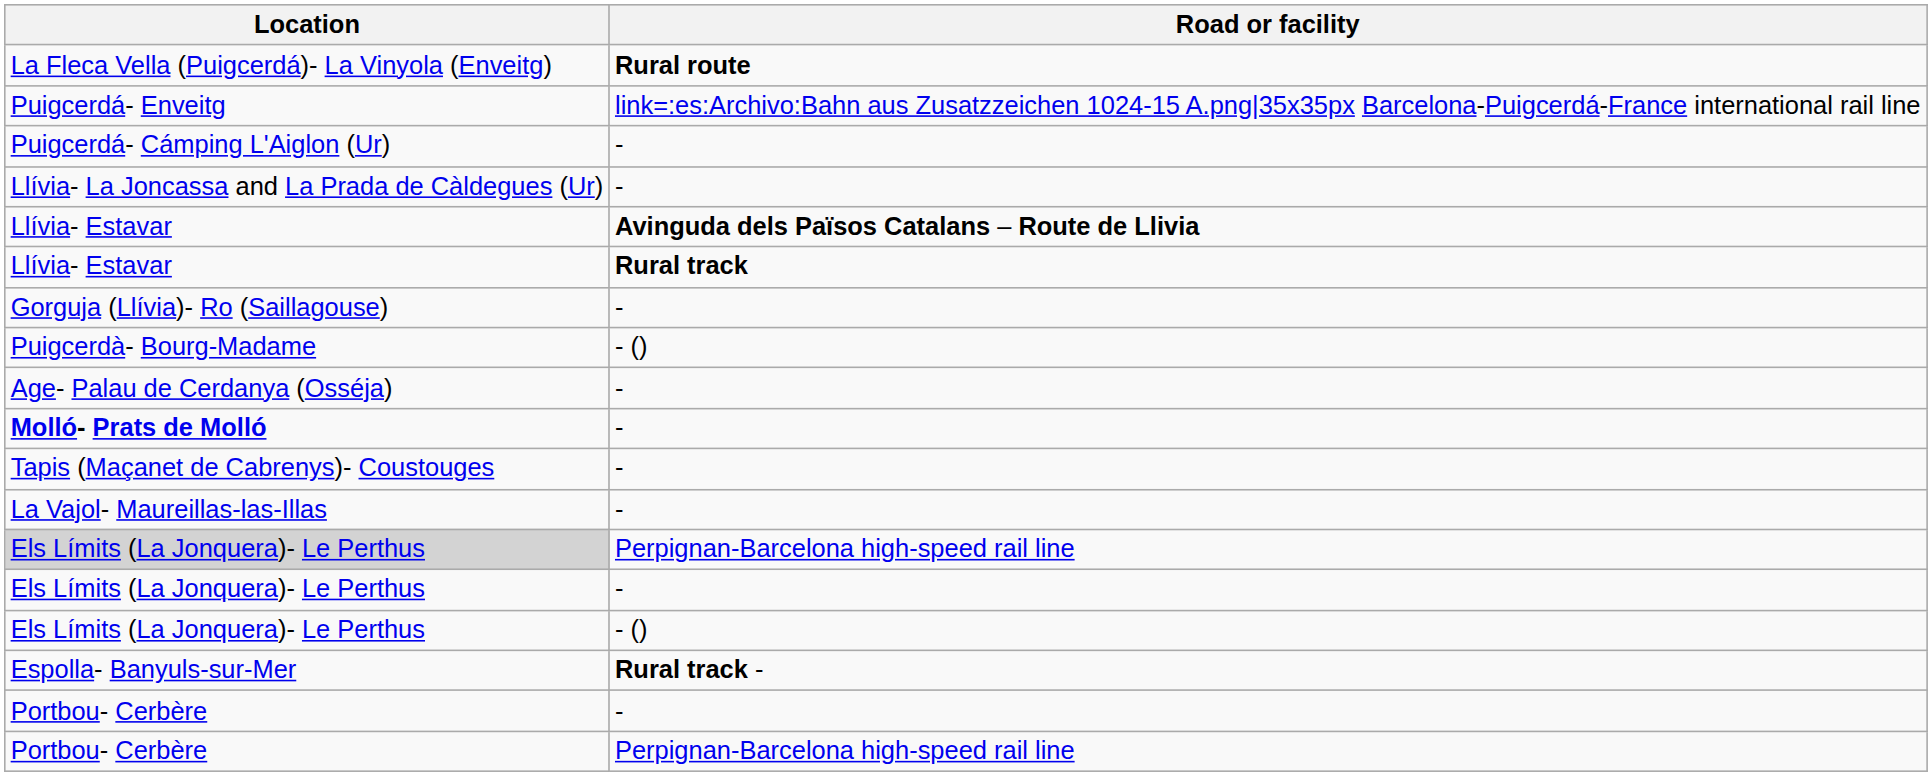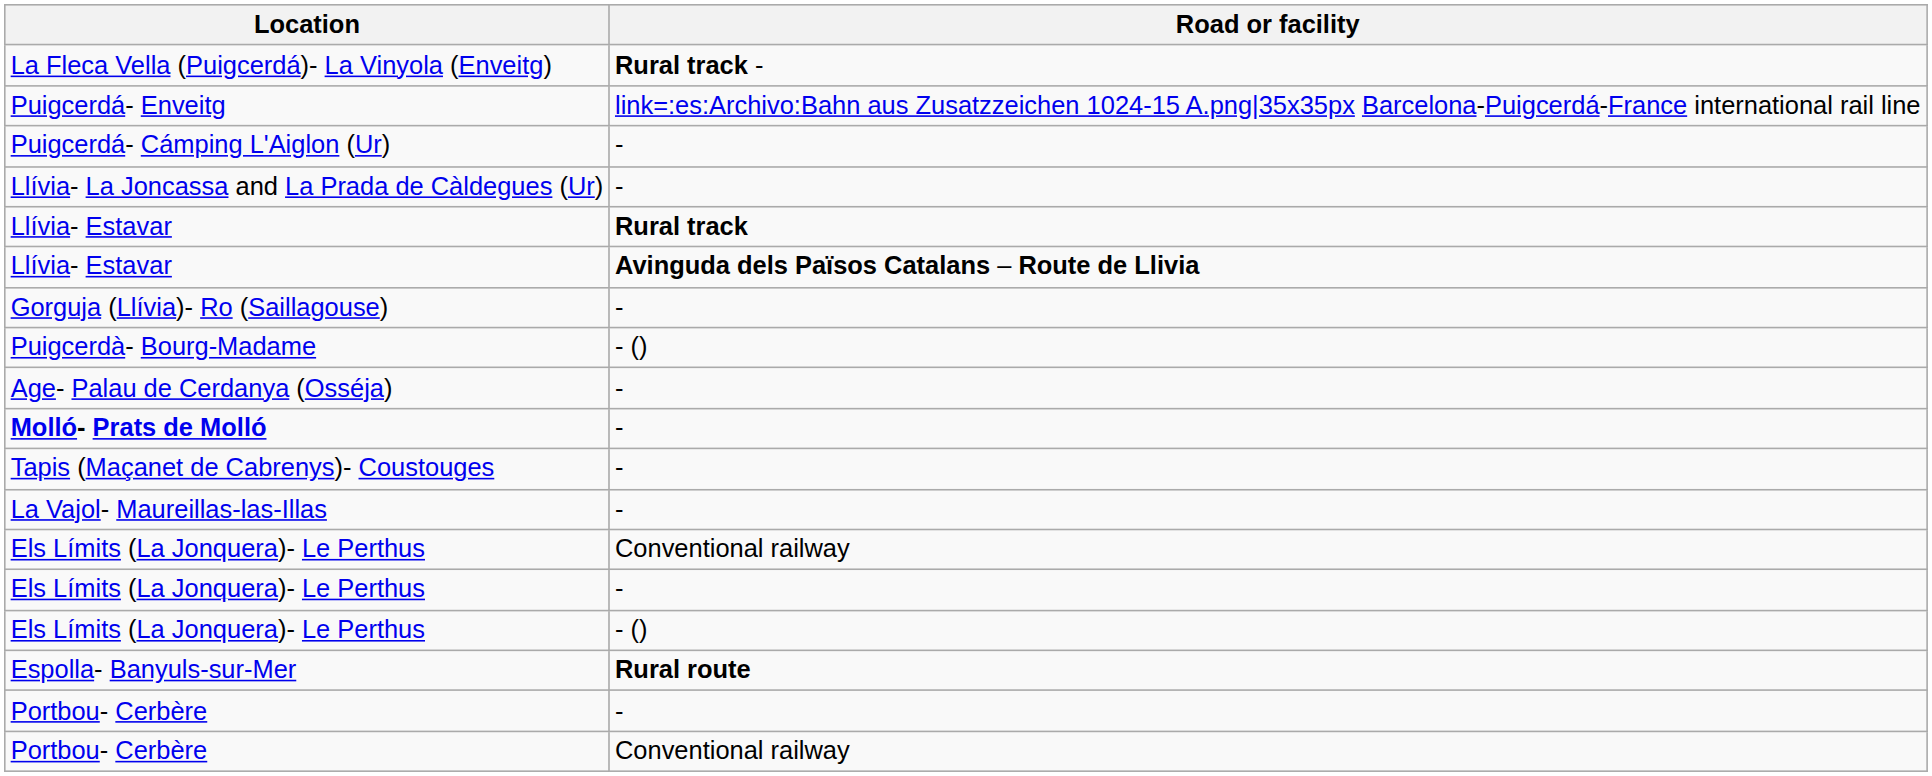(683, 65) Rural route -> (689, 65) Rural track -
(907, 226) Avinguda dels Països Catalans – Route de Llivia -> (681, 226) Rural track
(681, 266) Rural track -> (907, 266) Avinguda dels Països Catalans – Route de Llivia
(218, 549) lightgrey background -> (218, 549) no background
(845, 549) Perpignan-Barcelona high-speed rail line -> (732, 549) Conventional railway
(689, 670) Rural track - -> (683, 670) Rural route
(845, 750) Perpignan-Barcelona high-speed rail line -> (732, 750) Conventional railway
